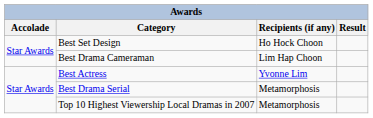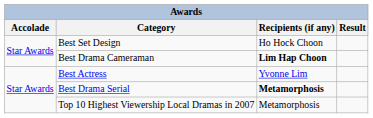(291, 58) normal -> (293, 58) bold
(289, 89) normal -> (291, 89) bold
